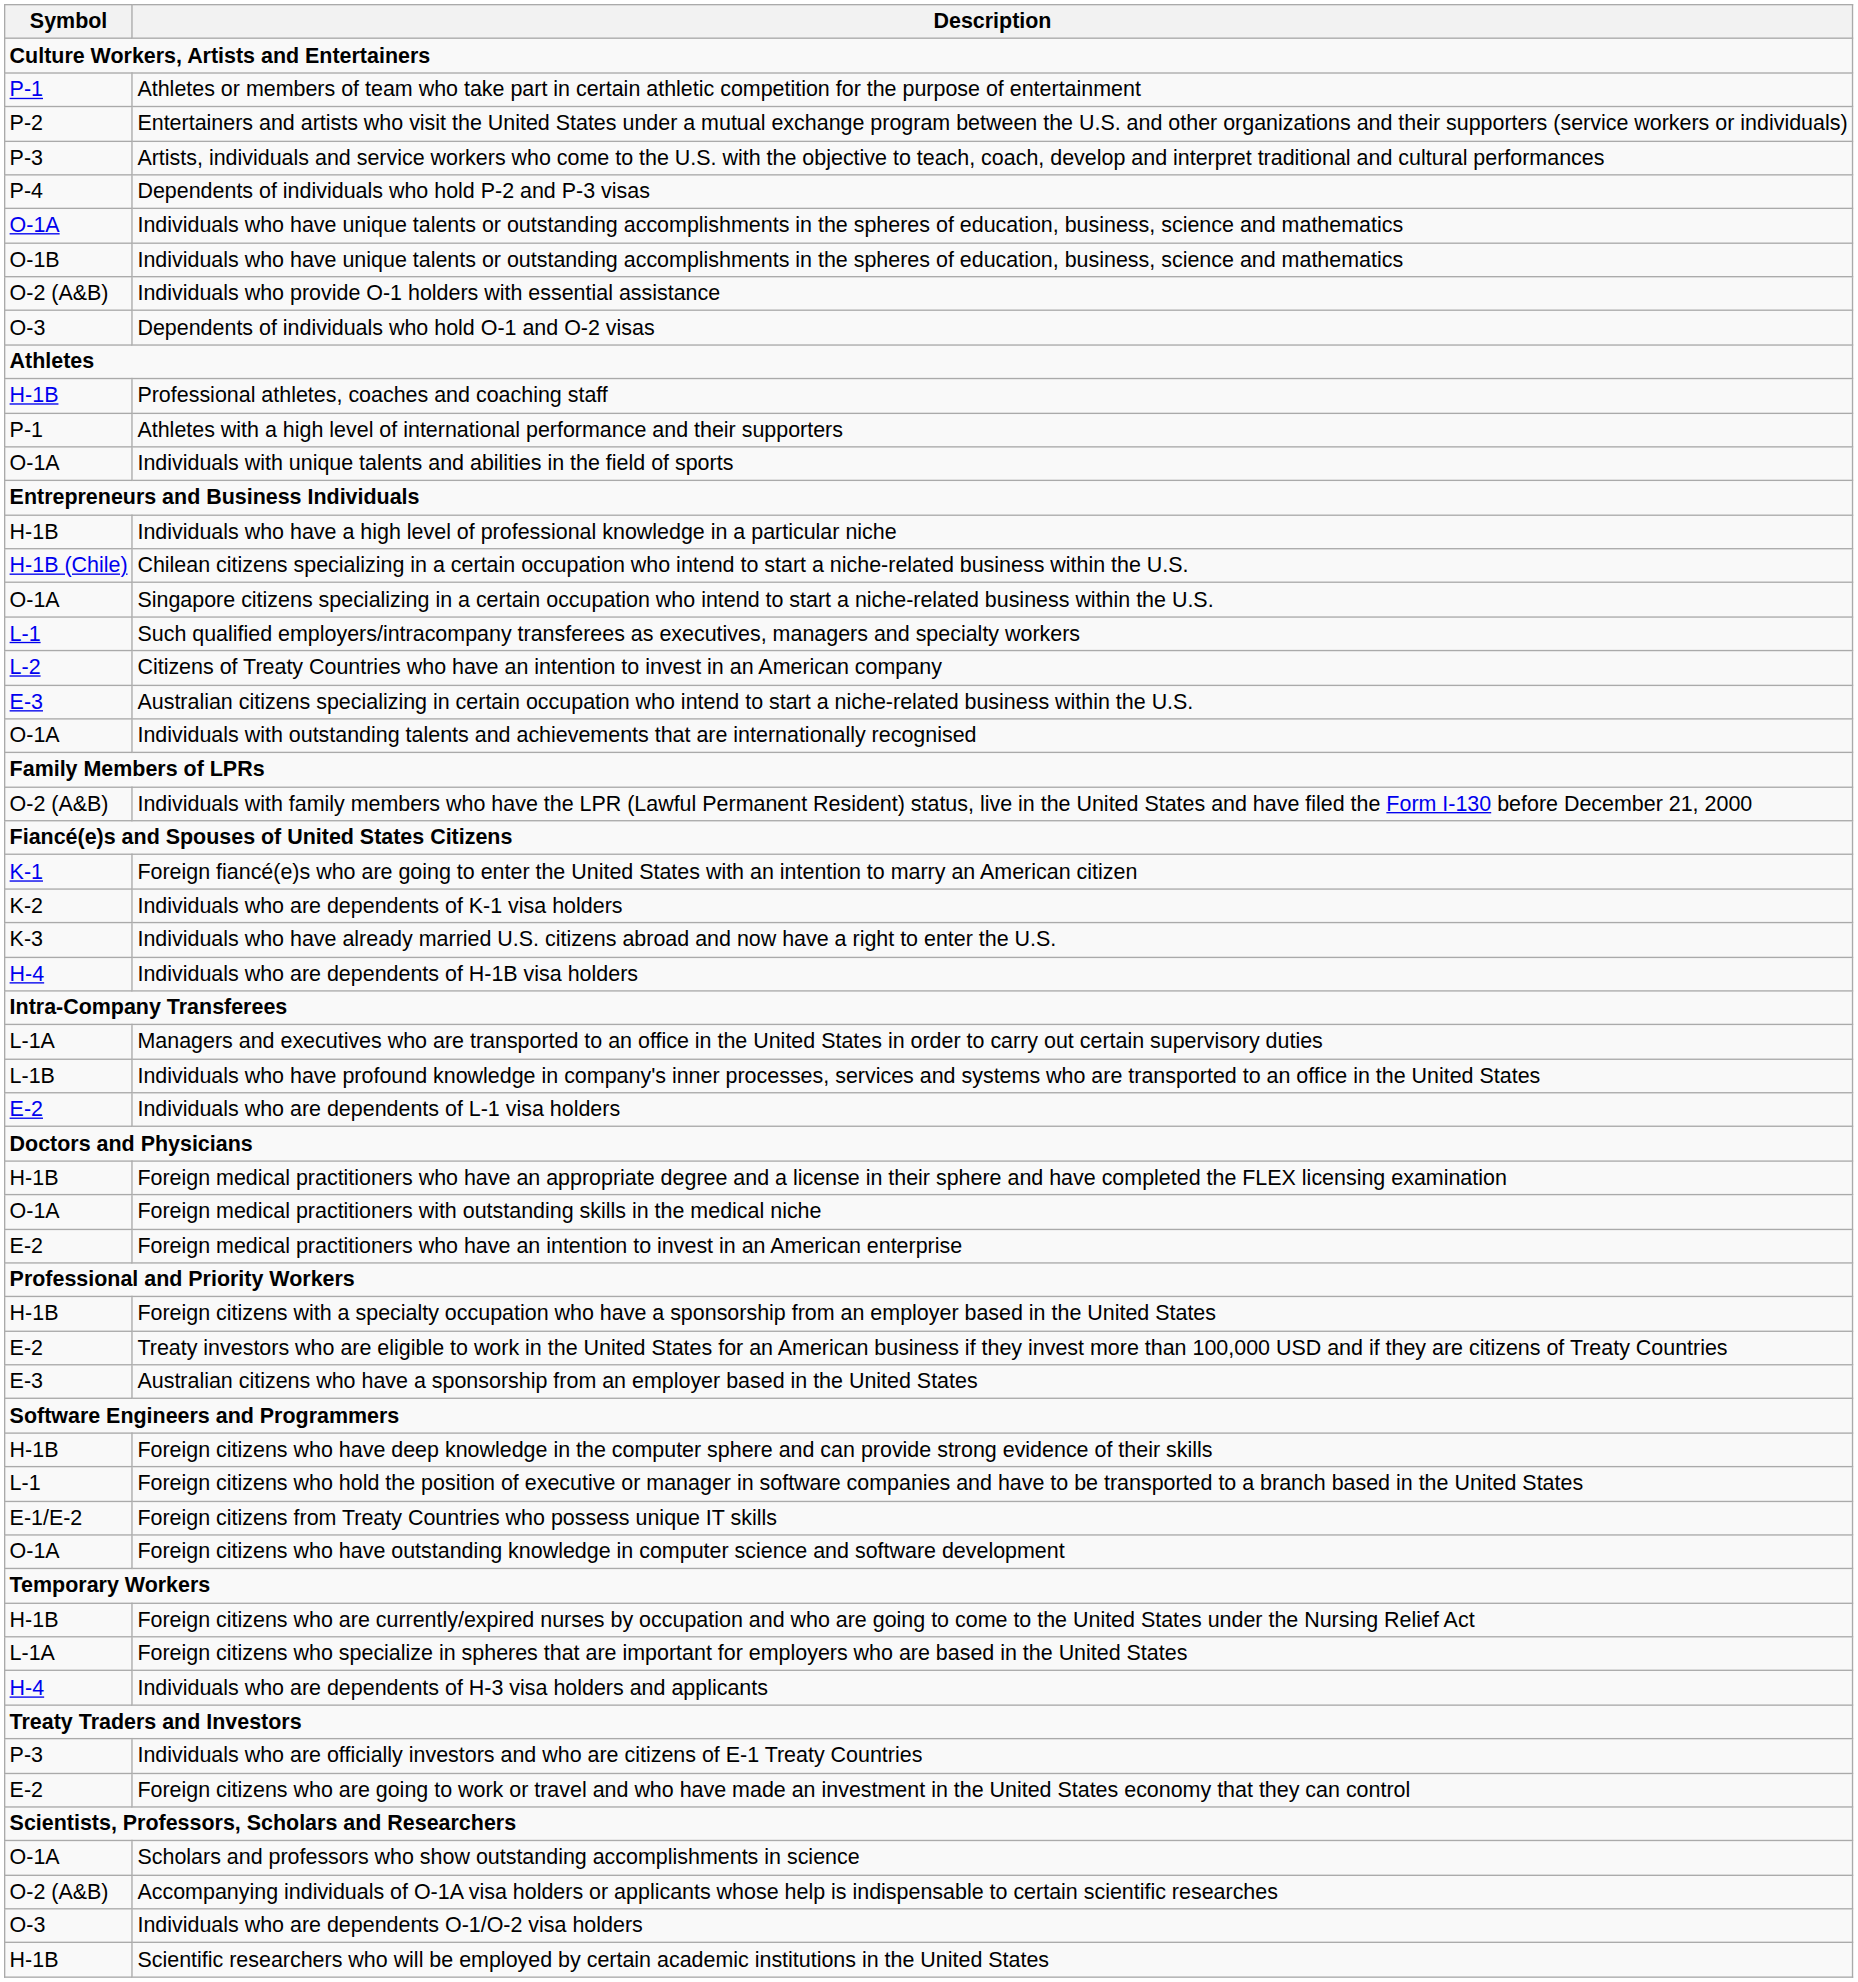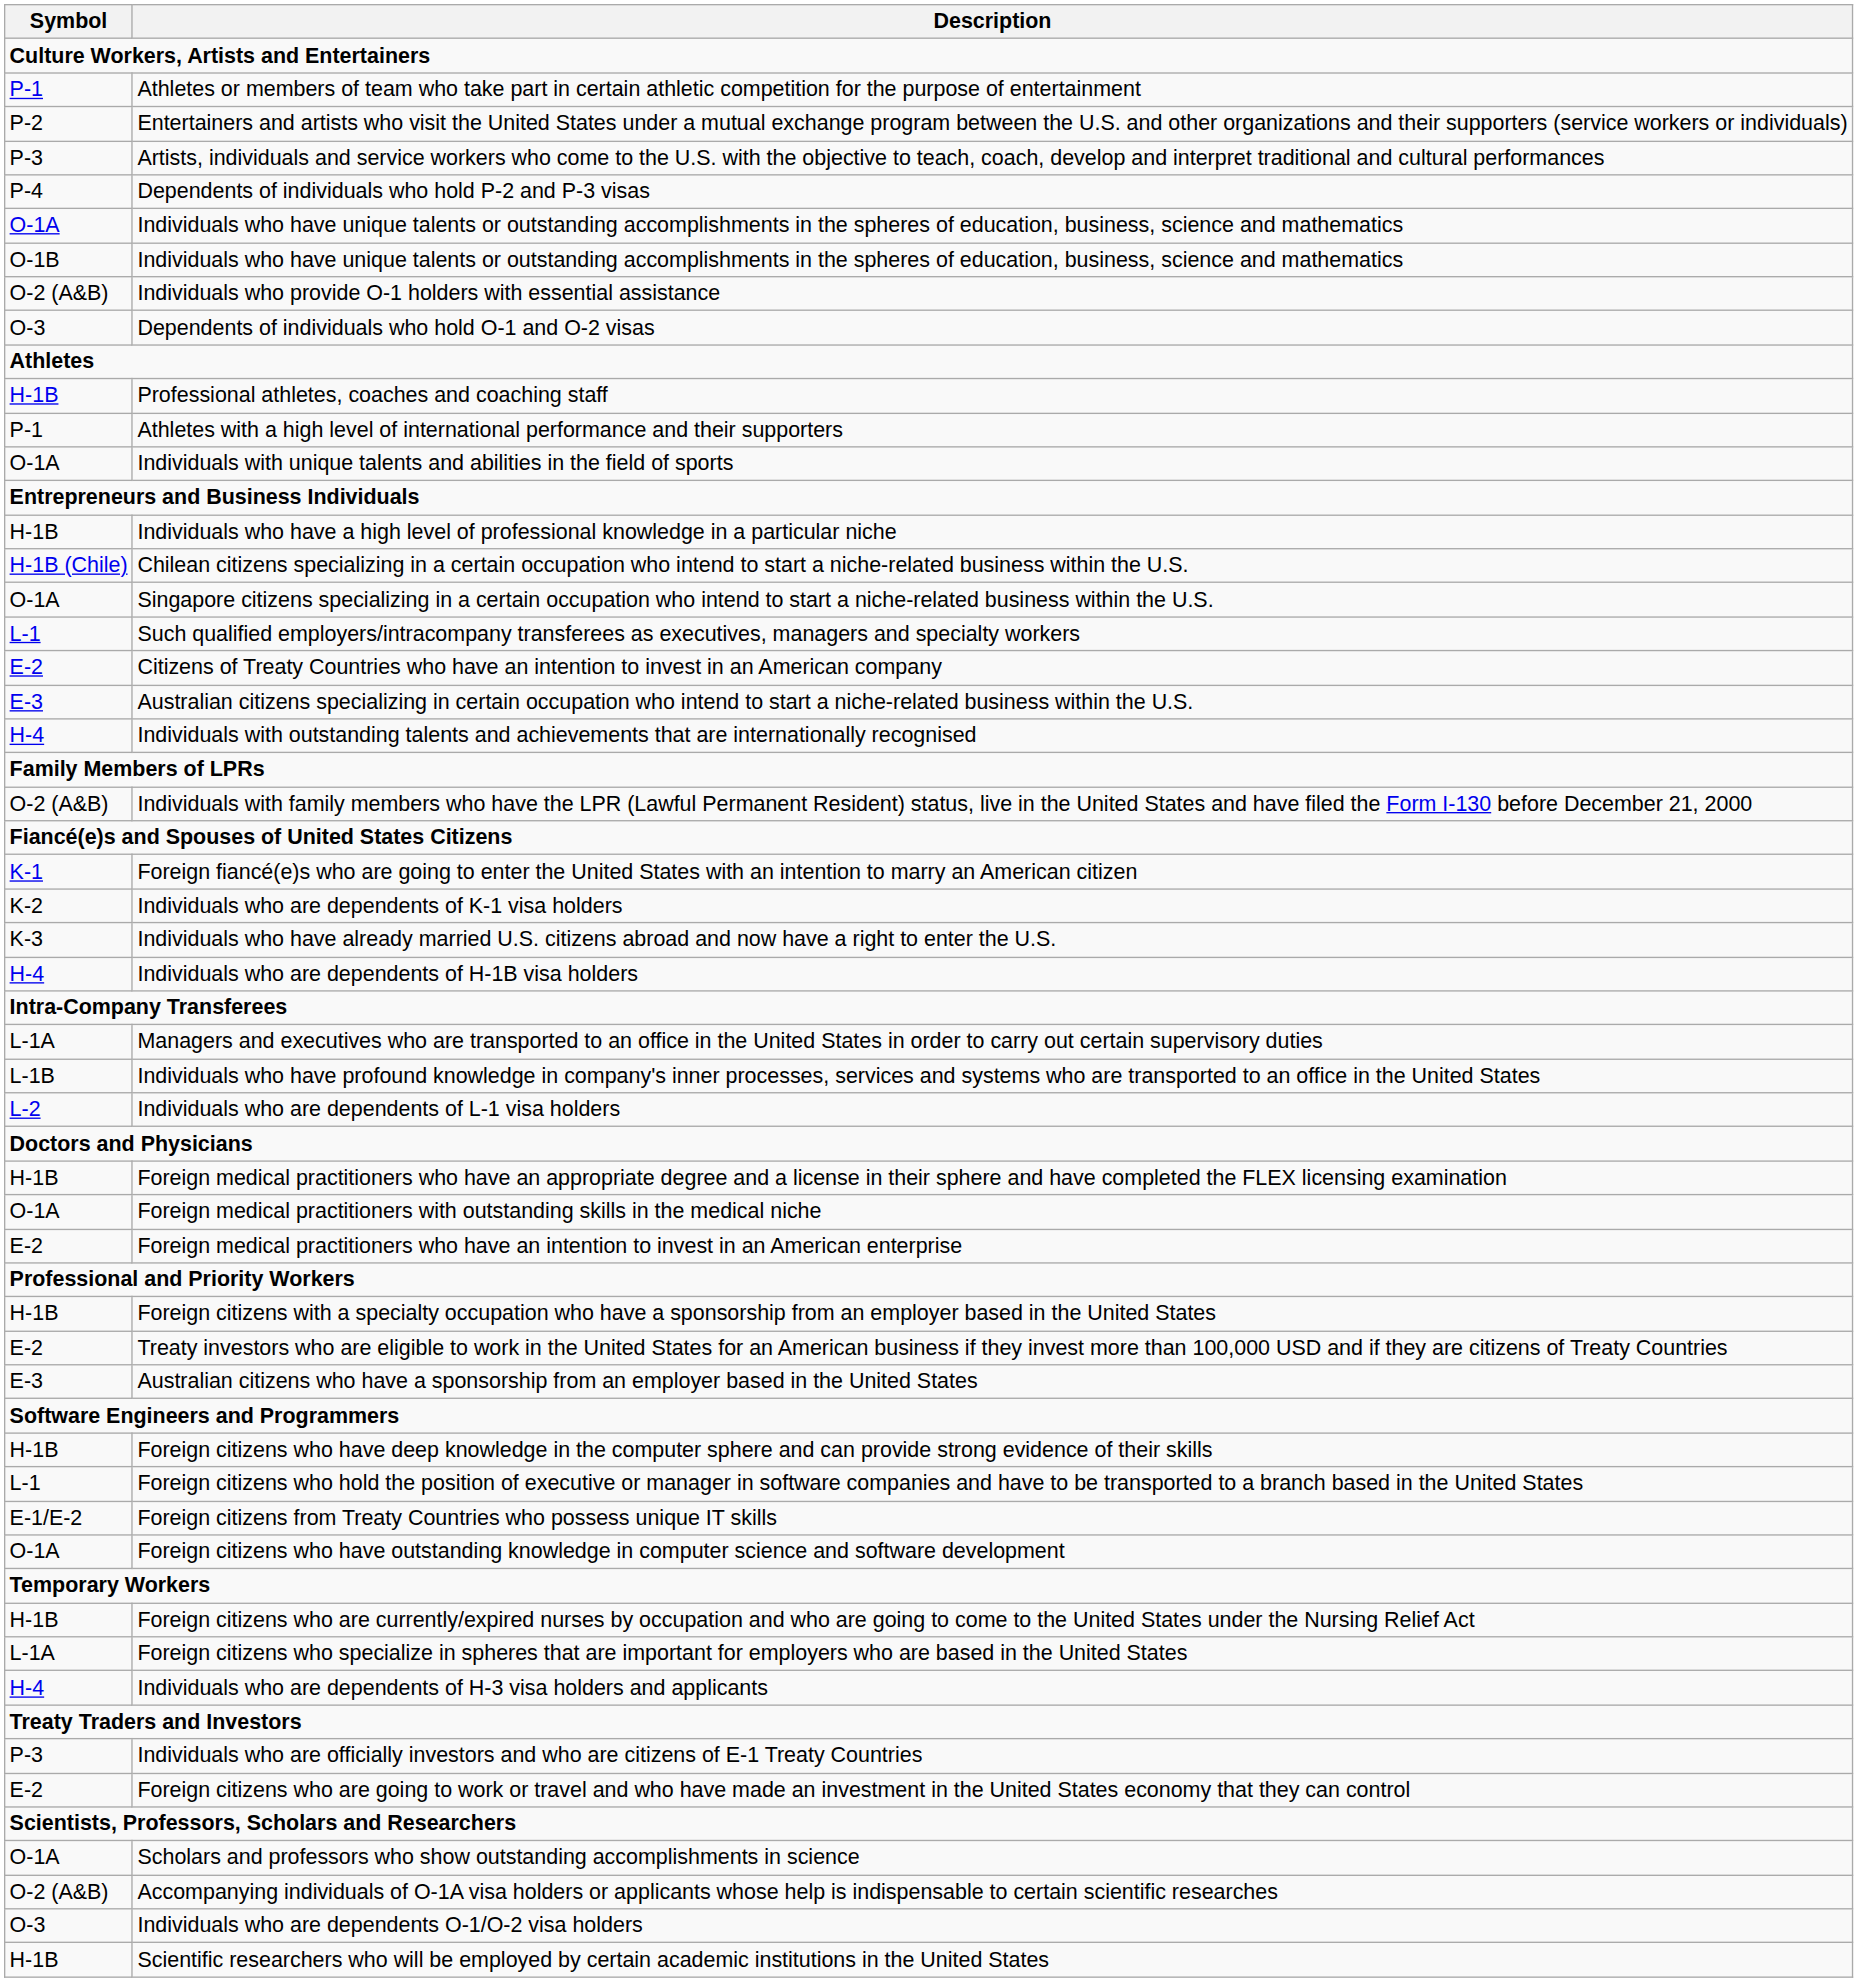(25, 667) L-2 -> (26, 667) E-2
(35, 735) O-1A -> (27, 735) H-4
(26, 1109) E-2 -> (25, 1109) L-2
